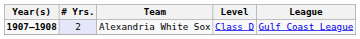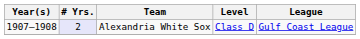(32, 27) bold -> (32, 27) normal
